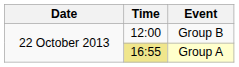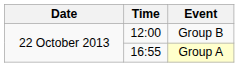(146, 52) khaki background -> (146, 52) no background
